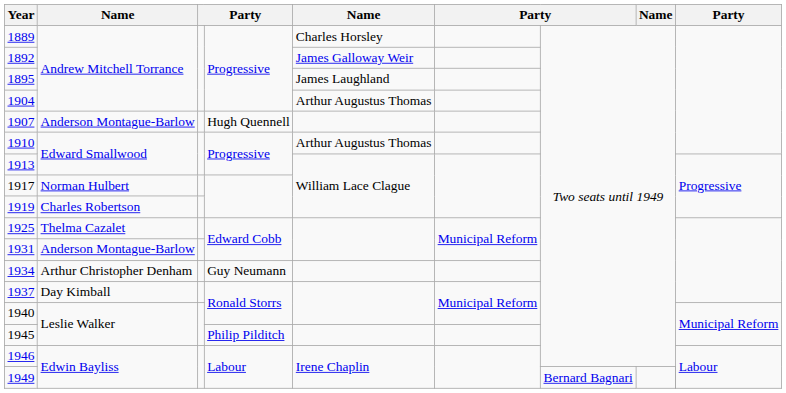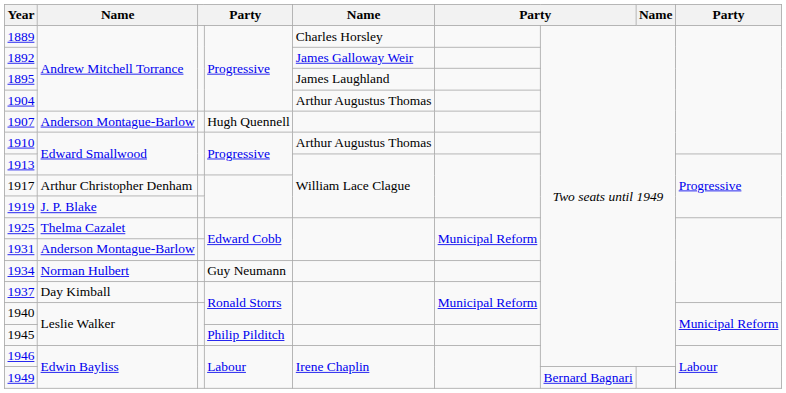(85, 185) Norman Hulbert -> (116, 185) Arthur Christopher Denham
(90, 206) Charles Robertson -> (69, 206) J. P. Blake
(116, 270) Arthur Christopher Denham -> (85, 270) Norman Hulbert
